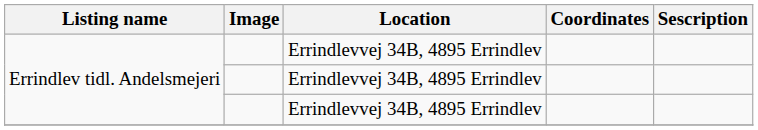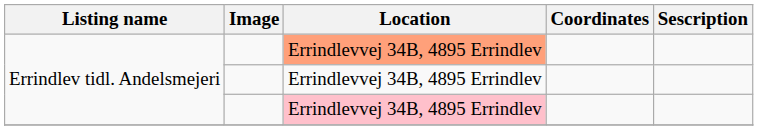(415, 49) no background -> (415, 49) lightsalmon background
(415, 109) no background -> (415, 109) pink background
